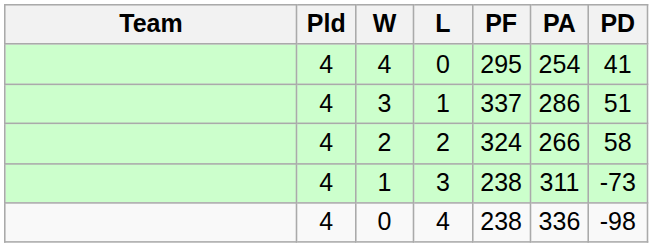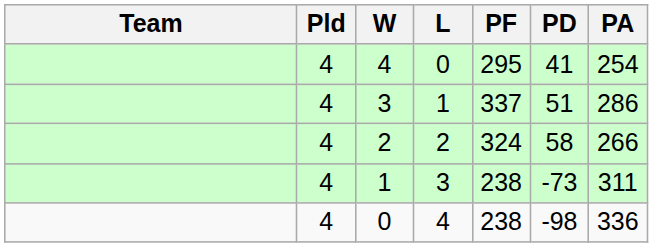columns swapped: (559, 24) <-> (618, 24)
